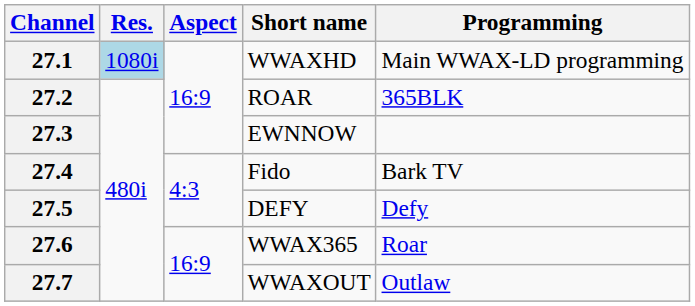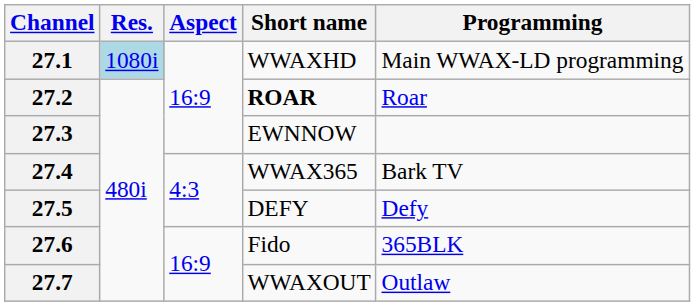(280, 97) normal -> (282, 97) bold
(422, 97) 365BLK -> (404, 97) Roar
(269, 171) Fido -> (303, 171) WWAX365
(303, 245) WWAX365 -> (269, 245) Fido
(404, 245) Roar -> (422, 245) 365BLK
